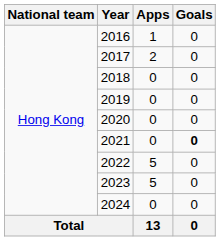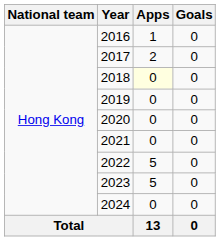(153, 78) no background -> (153, 78) lightyellow background
(194, 141) bold -> (194, 141) normal
